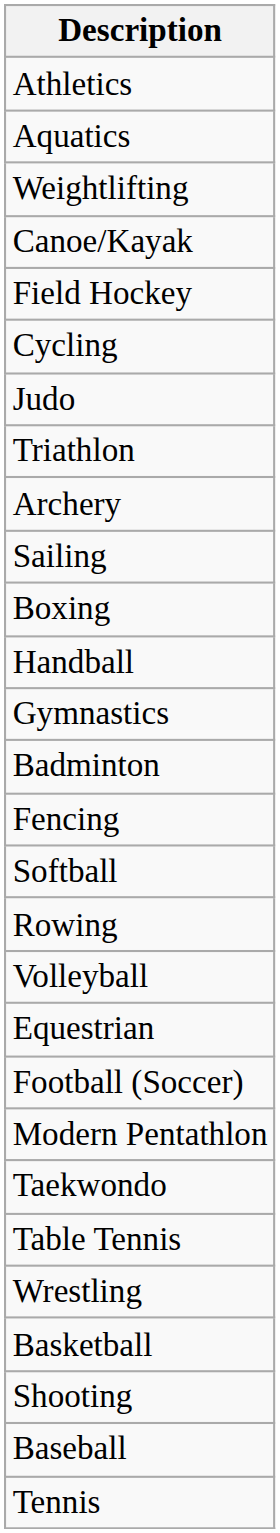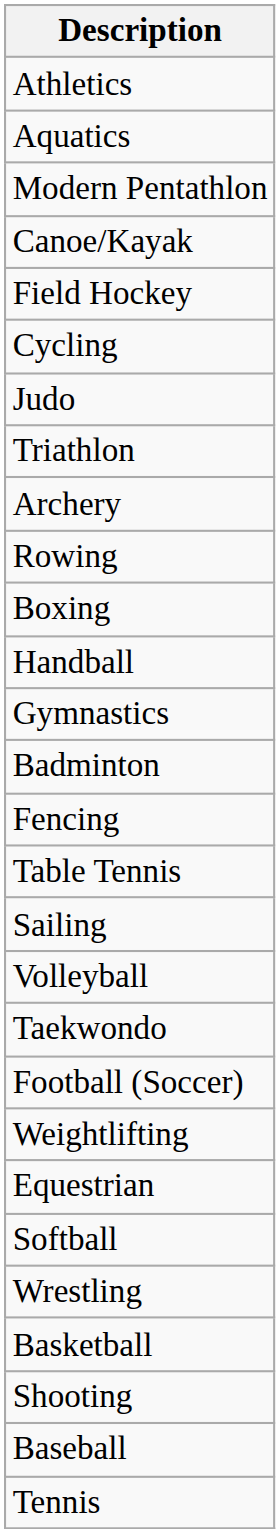(101, 188) Weightlifting -> (140, 188) Modern Pentathlon
(60, 556) Sailing -> (65, 556) Rowing
(65, 871) Softball -> (97, 871) Table Tennis
(65, 923) Rowing -> (60, 923) Sailing
(83, 1028) Equestrian -> (90, 1028) Taekwondo
(140, 1133) Modern Pentathlon -> (101, 1133) Weightlifting
(90, 1186) Taekwondo -> (83, 1186) Equestrian
(97, 1238) Table Tennis -> (65, 1238) Softball
